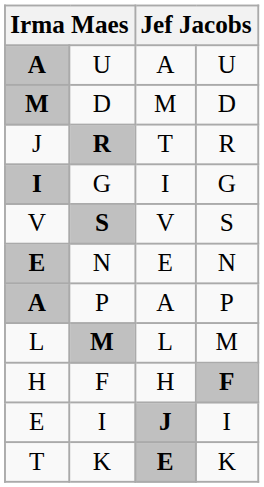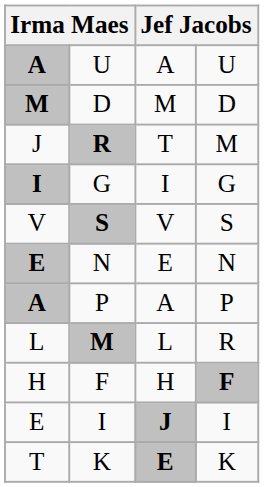(227, 143) R -> (227, 143) M
(227, 342) M -> (227, 342) R
